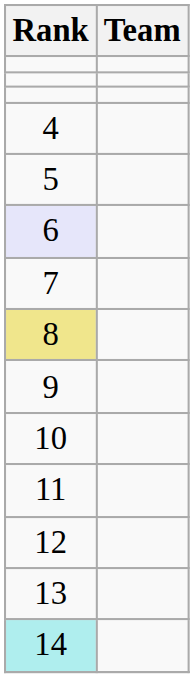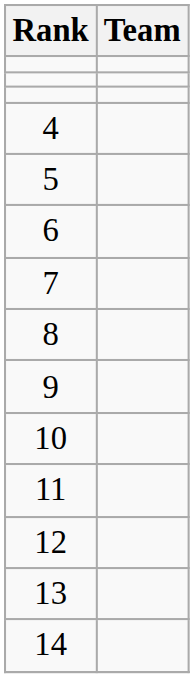(51, 230) lavender background -> (51, 230) no background
(51, 334) khaki background -> (51, 334) no background
(51, 644) paleturquoise background -> (51, 644) no background
